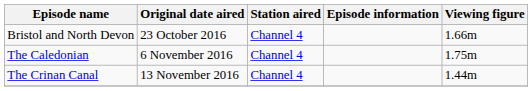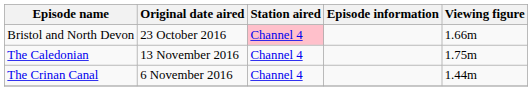(277, 34) no background -> (277, 34) pink background
(186, 55) 6 November 2016 -> (190, 55) 13 November 2016
(190, 75) 13 November 2016 -> (186, 75) 6 November 2016
